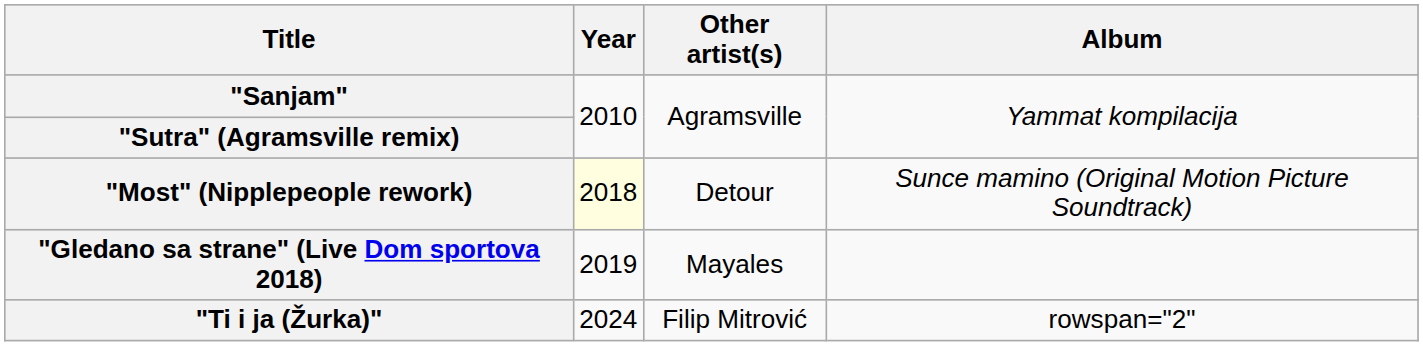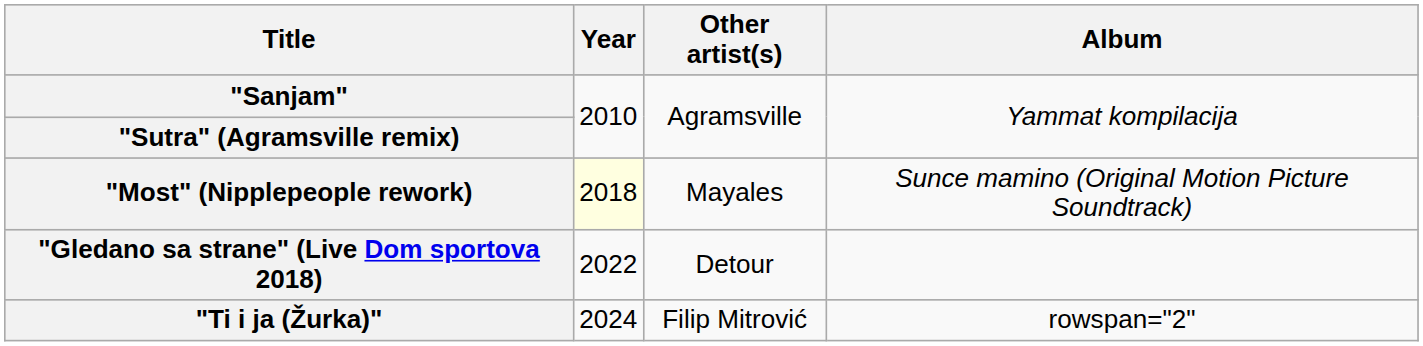(735, 193) Detour -> (735, 193) Mayales
(608, 263) 2019 -> (608, 263) 2022
(735, 263) Mayales -> (735, 263) Detour
